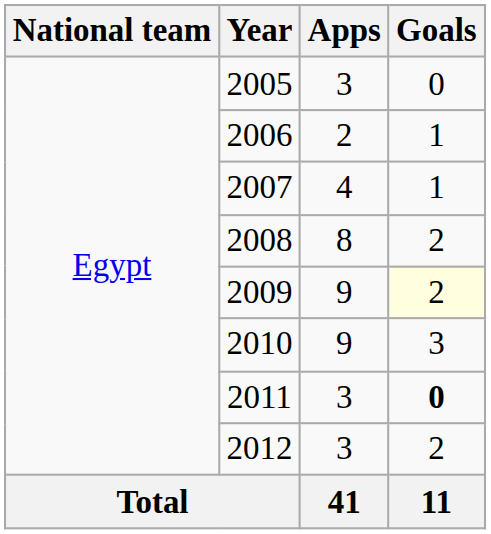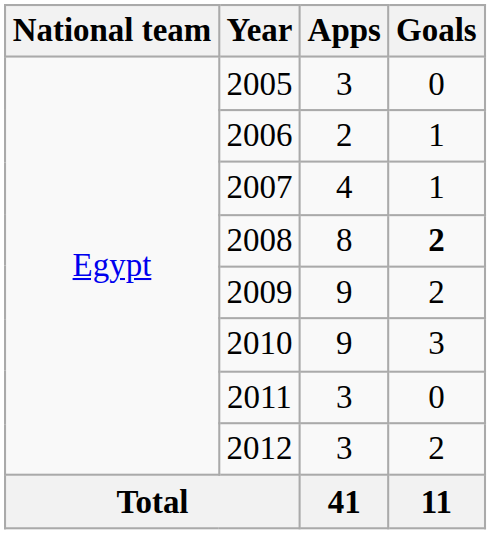(436, 239) normal -> (436, 239) bold
(436, 291) lightyellow background -> (436, 291) no background
(436, 396) bold -> (436, 396) normal
